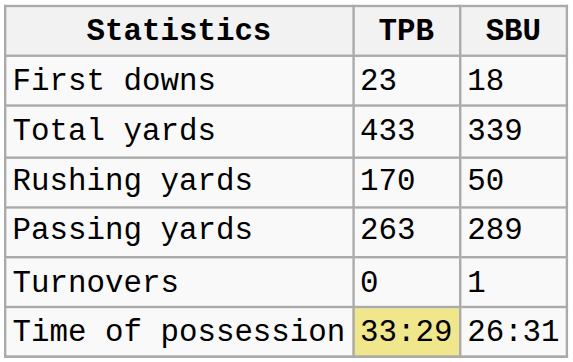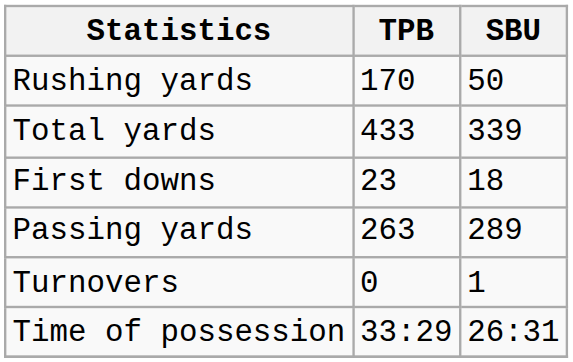rows swapped: (114, 81) <-> (133, 182)
(406, 332) khaki background -> (406, 332) no background
